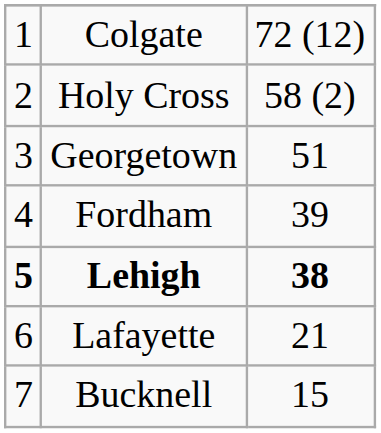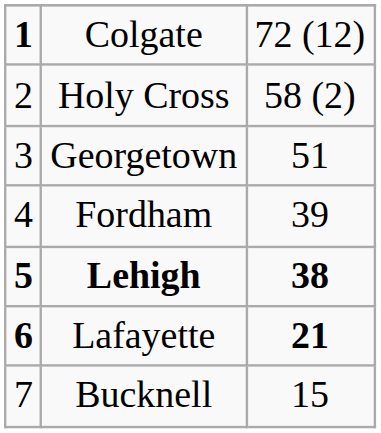(23, 34) normal -> (23, 34) bold
(23, 335) normal -> (23, 335) bold
(310, 335) normal -> (310, 335) bold
